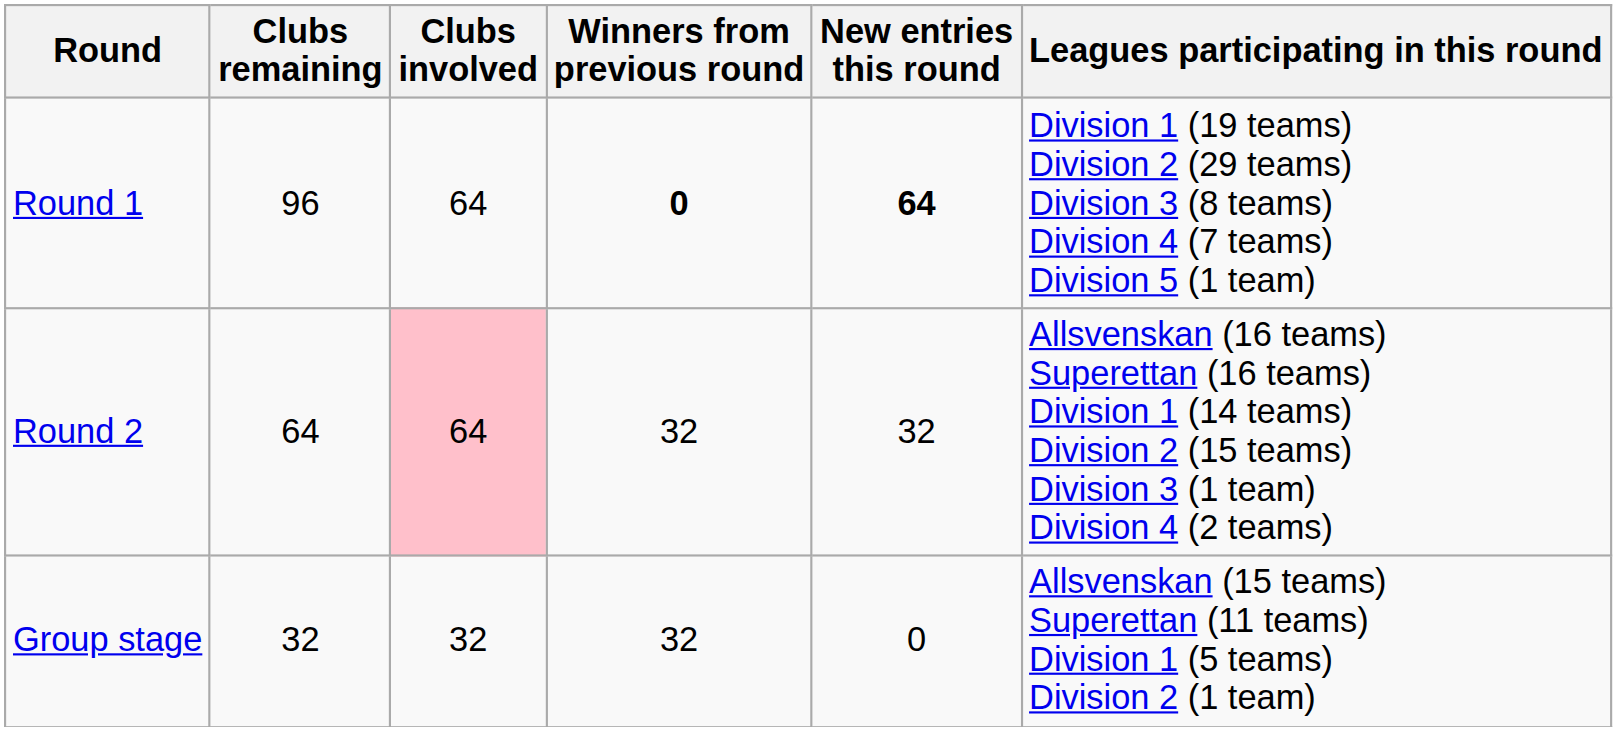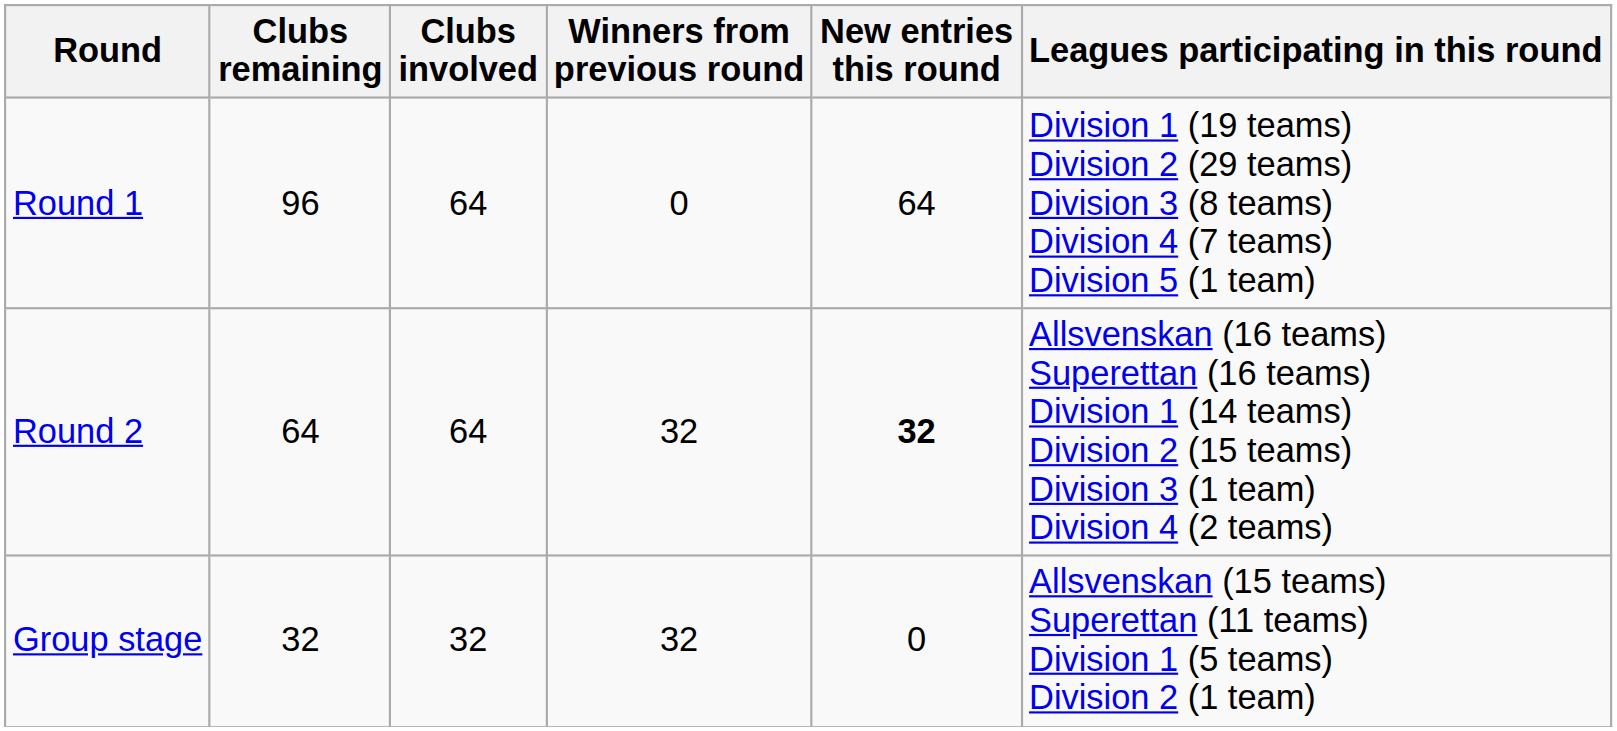(679, 202) bold -> (679, 202) normal
(917, 202) bold -> (917, 202) normal
(468, 431) pink background -> (468, 431) no background
(917, 431) normal -> (917, 431) bold
